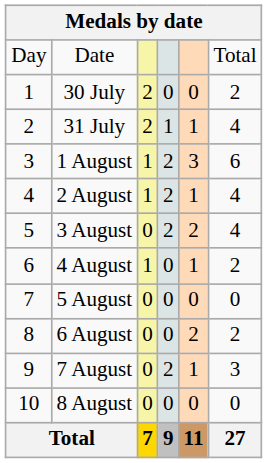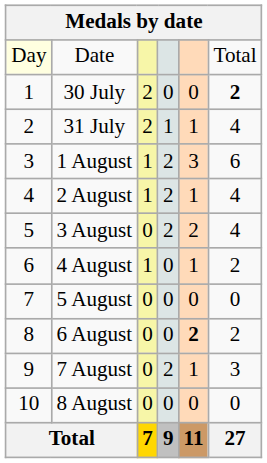(29, 56) no background -> (29, 56) lightyellow background
(235, 91) normal -> (235, 91) bold
(193, 335) normal -> (193, 335) bold
